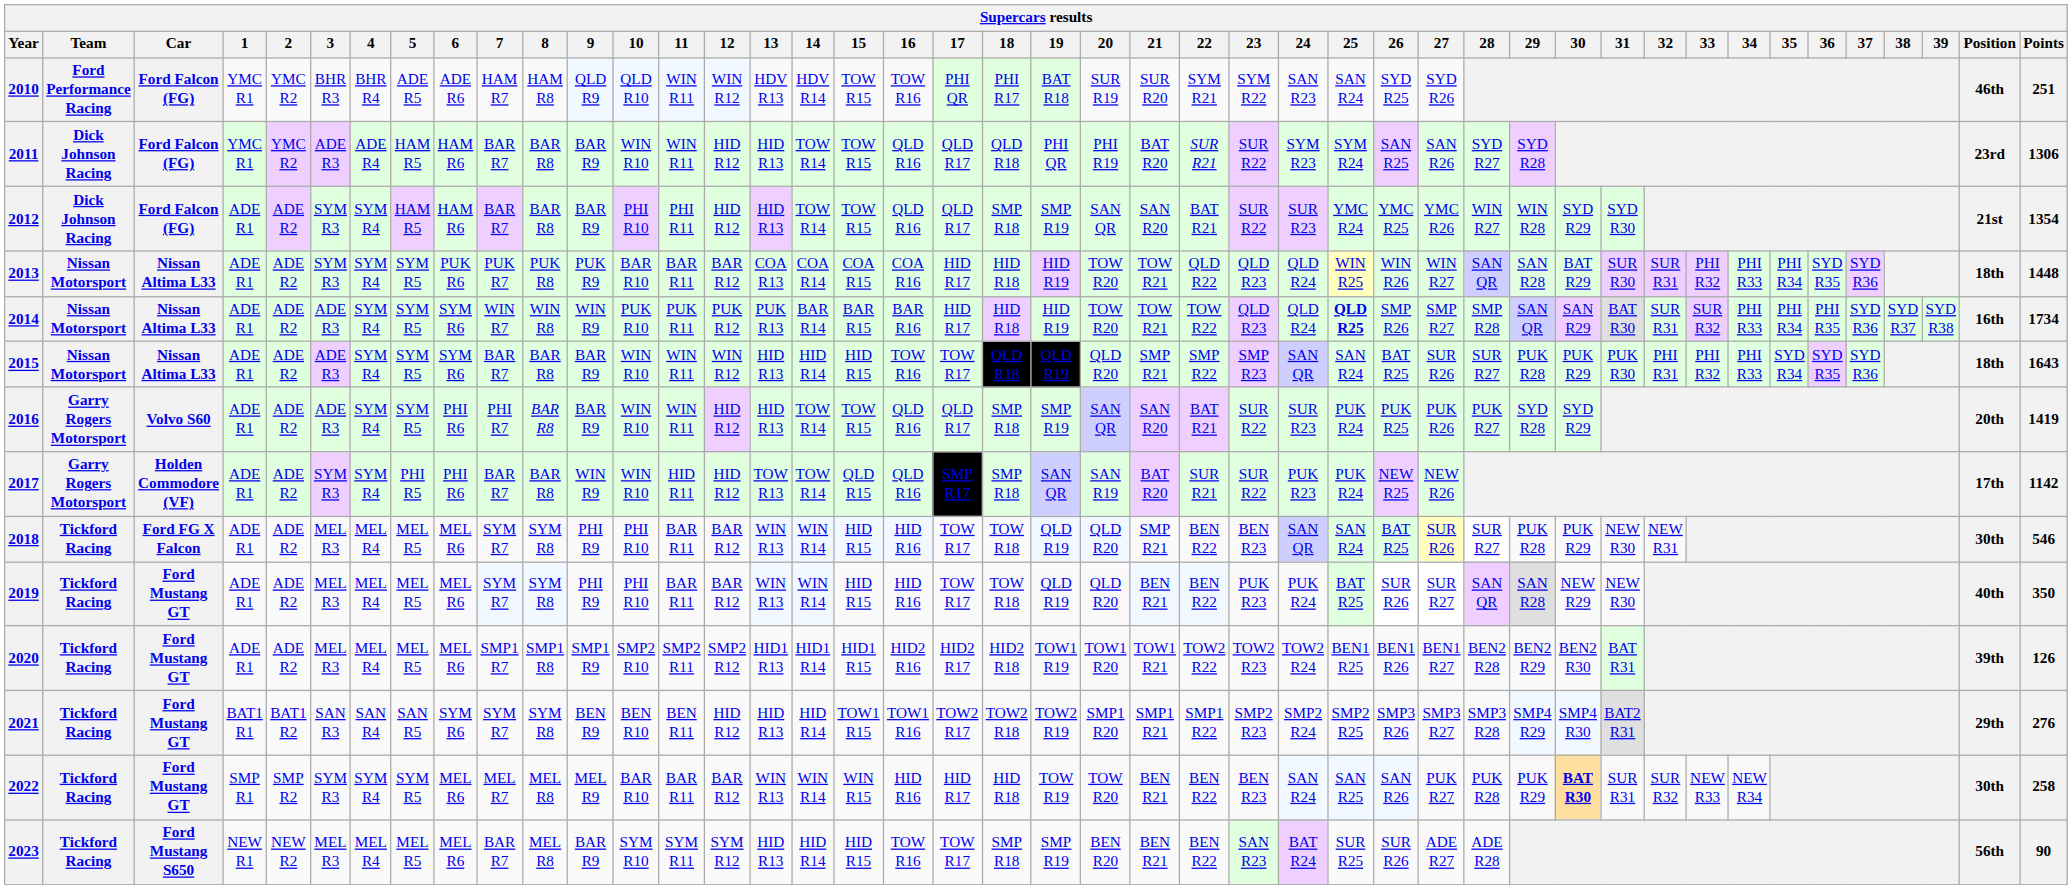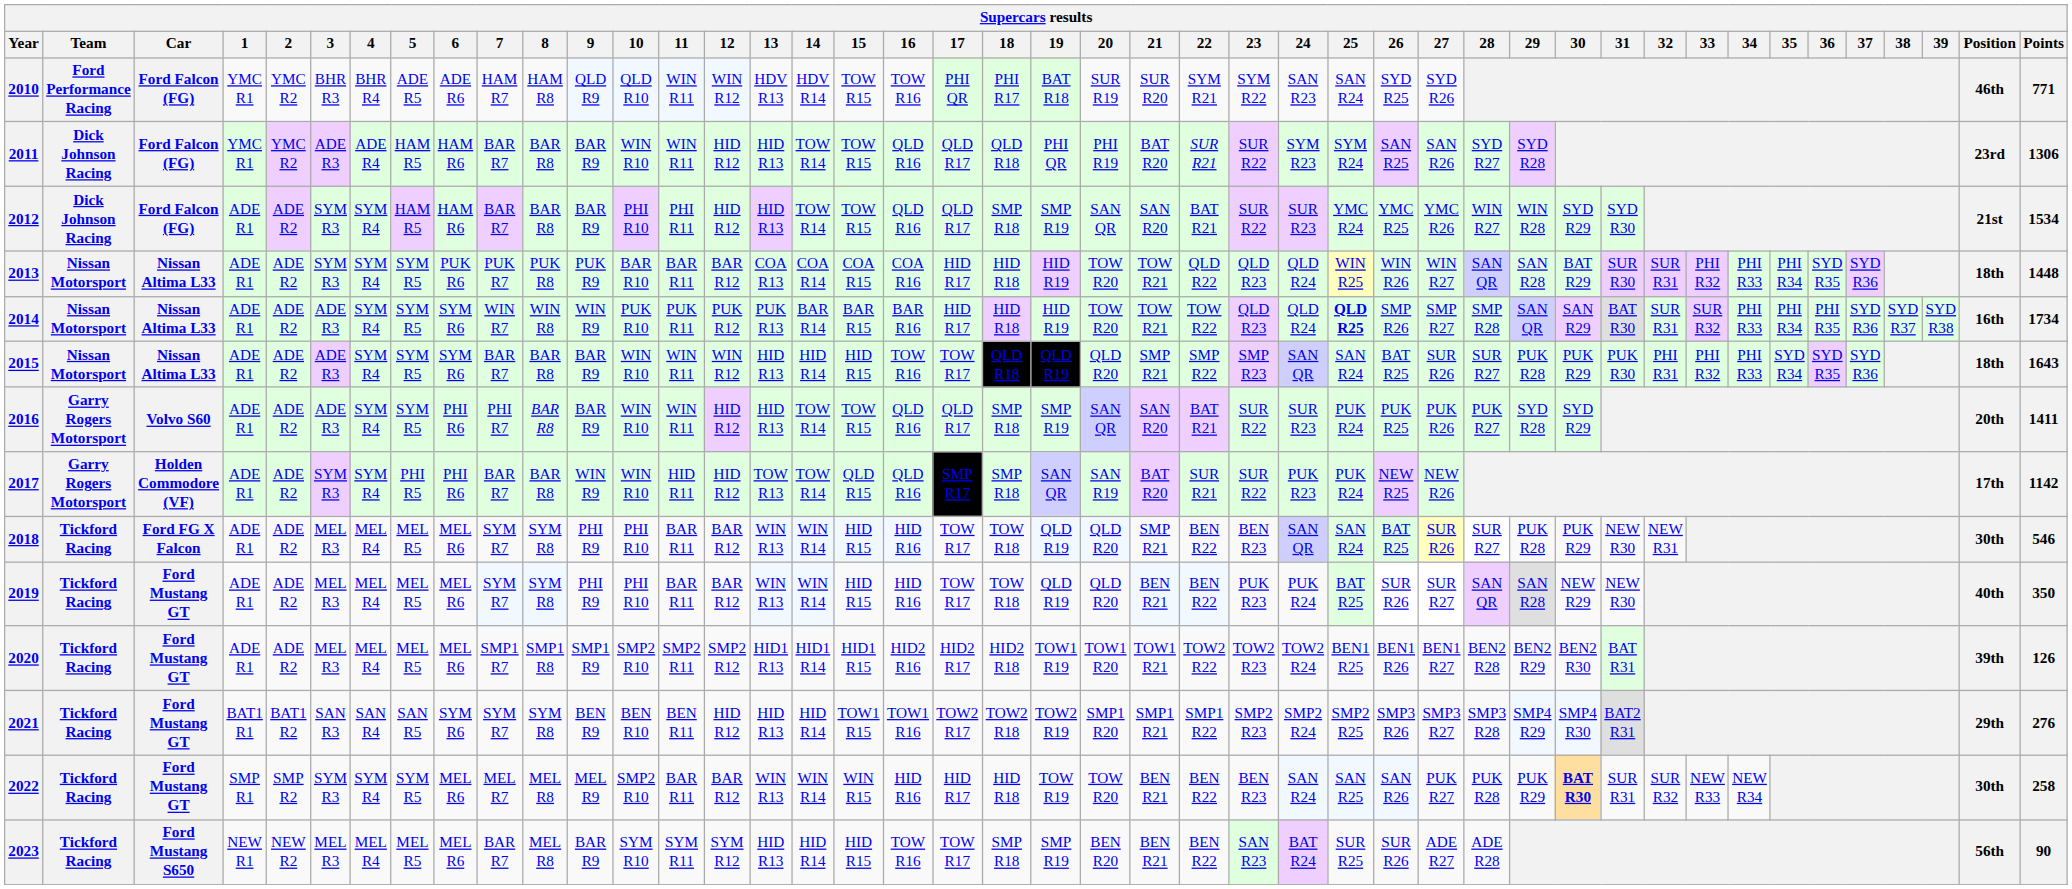(2044, 89) 251 -> (2044, 89) 771
(2044, 218) 1354 -> (2044, 218) 1534
(2044, 419) 1419 -> (2044, 419) 1411
(636, 787) BAR R10 -> (636, 787) SMP2 R10
